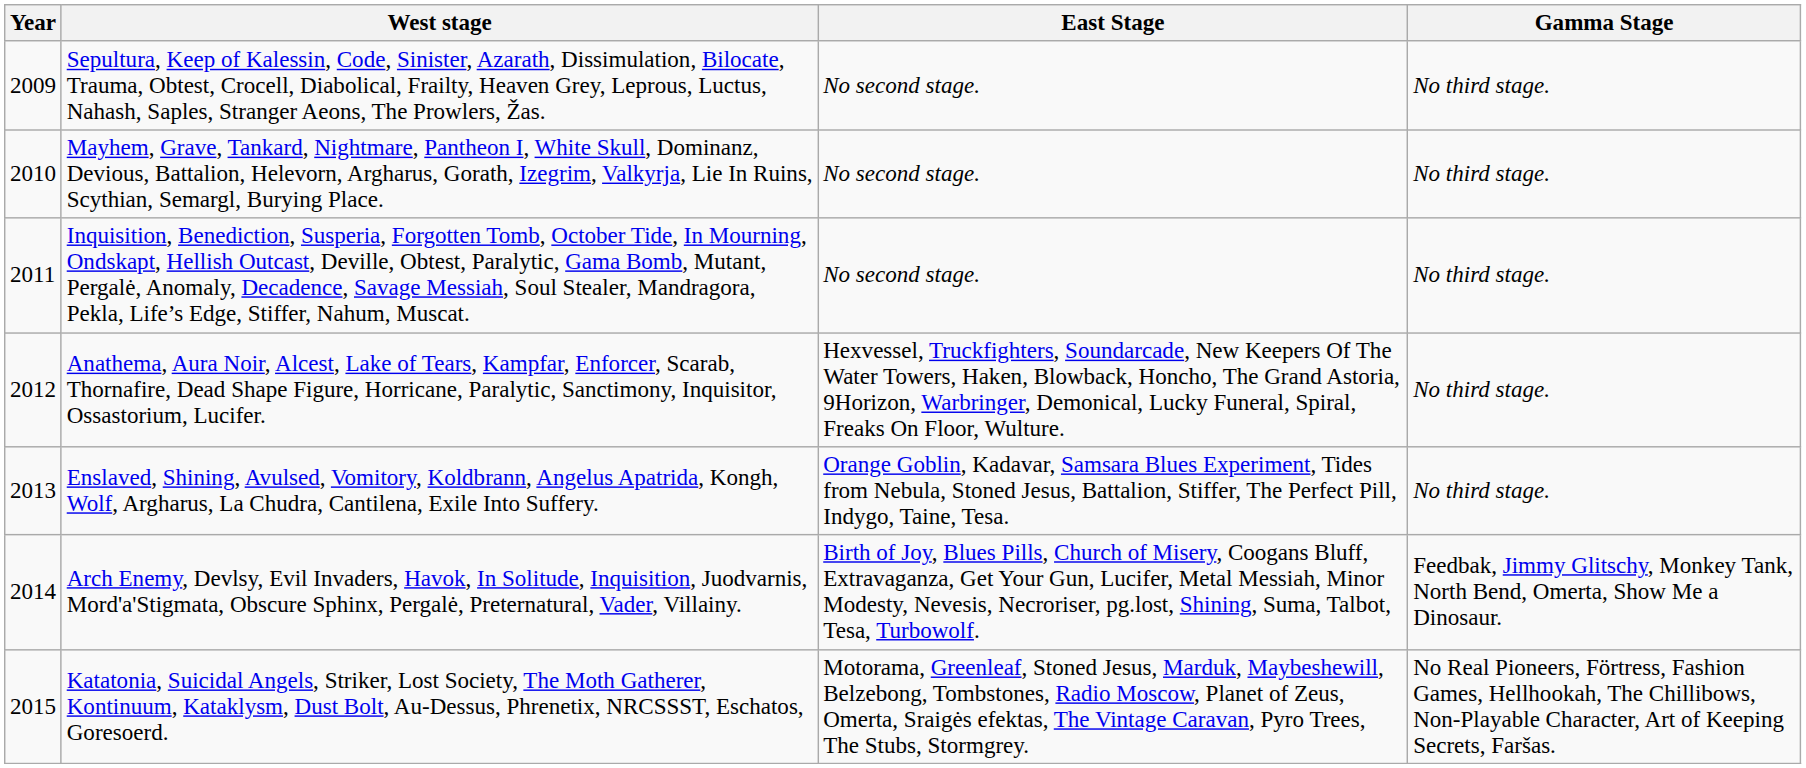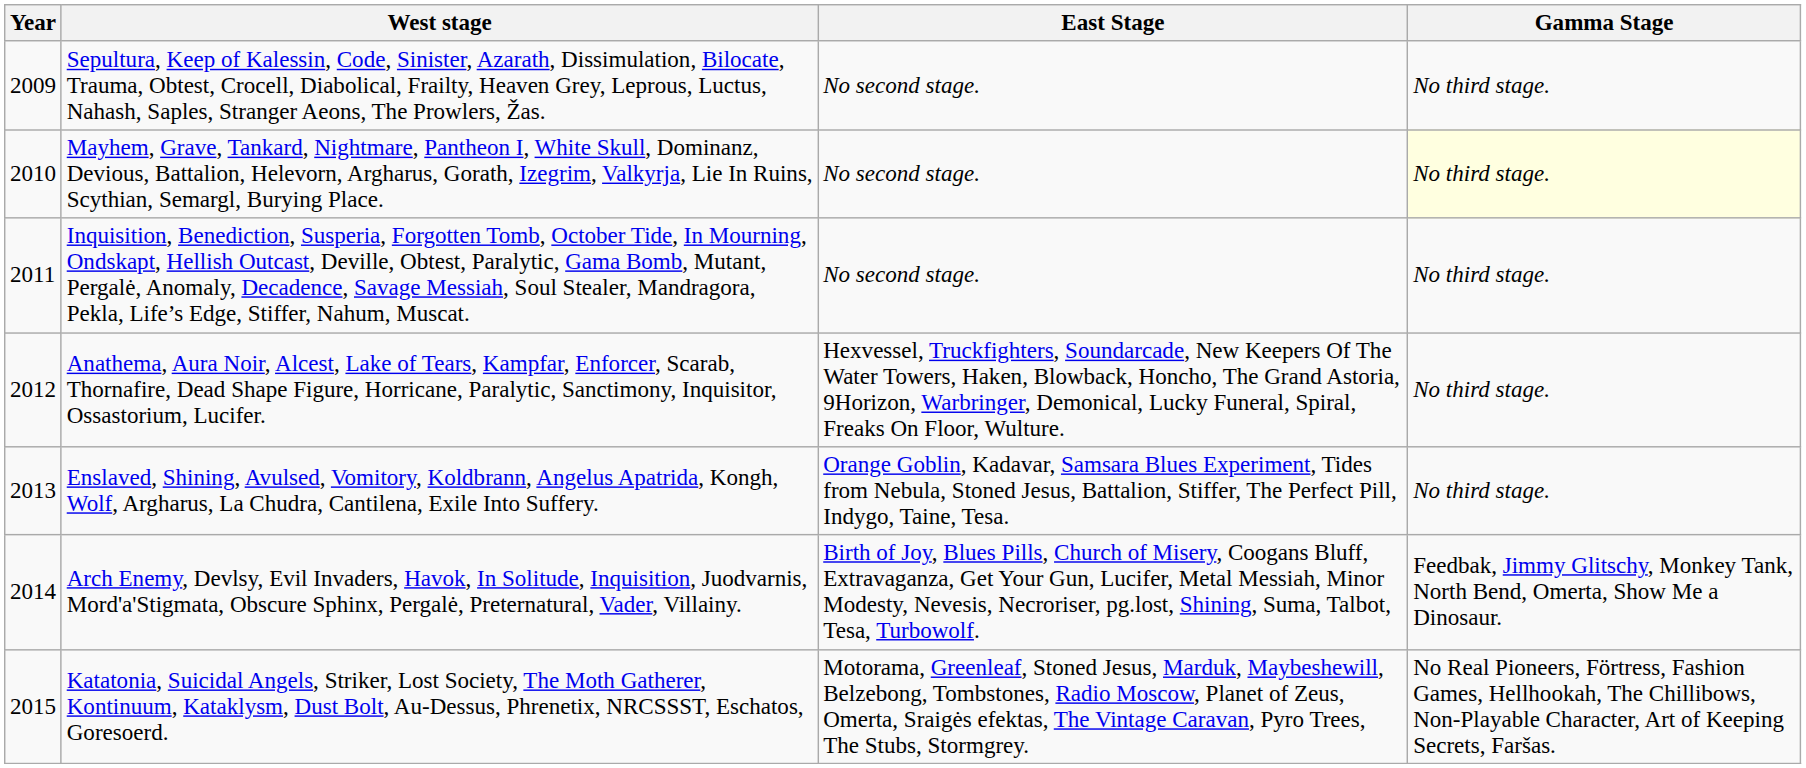(1482, 173) no background -> (1482, 173) lightyellow background
